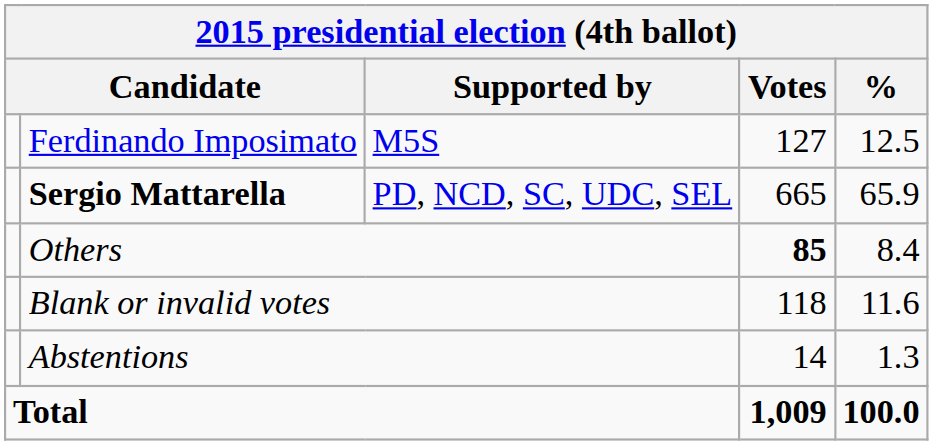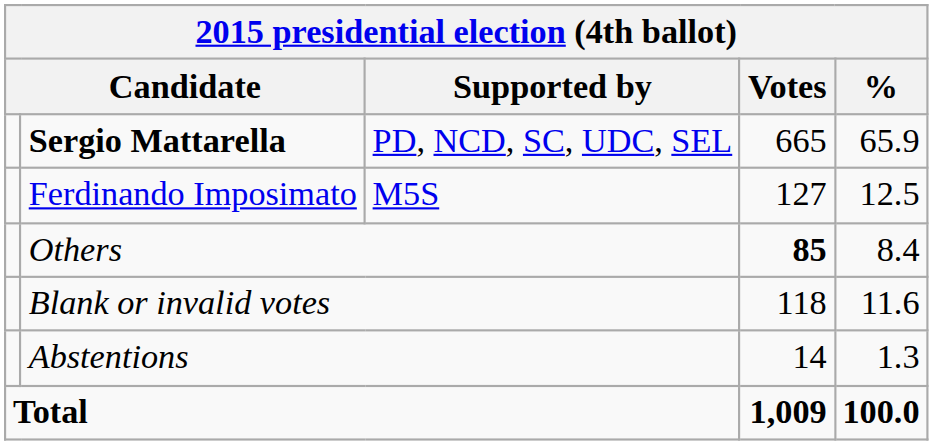rows swapped: (157, 194) <-> (193, 140)
